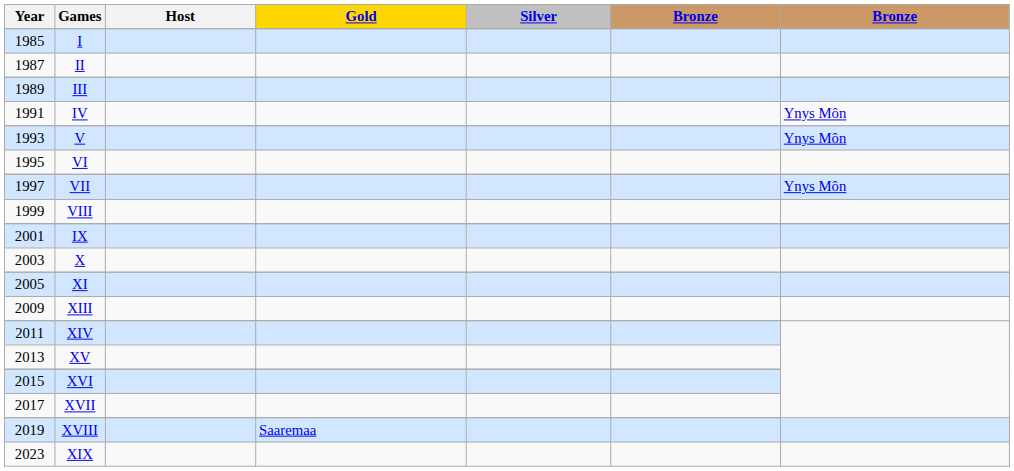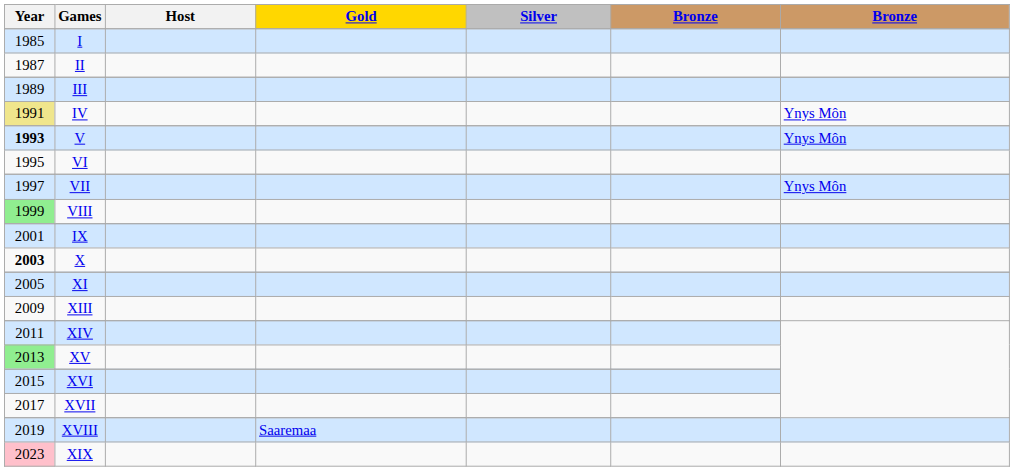(30, 114) no background -> (30, 114) khaki background
(30, 138) normal -> (30, 138) bold
(30, 211) no background -> (30, 211) lightgreen background
(30, 259) normal -> (30, 259) bold
(30, 357) no background -> (30, 357) lightgreen background
(30, 454) no background -> (30, 454) pink background
